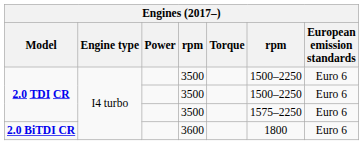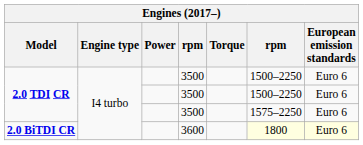(276, 130) no background -> (276, 130) lightyellow background
(331, 130) no background -> (331, 130) lightyellow background
